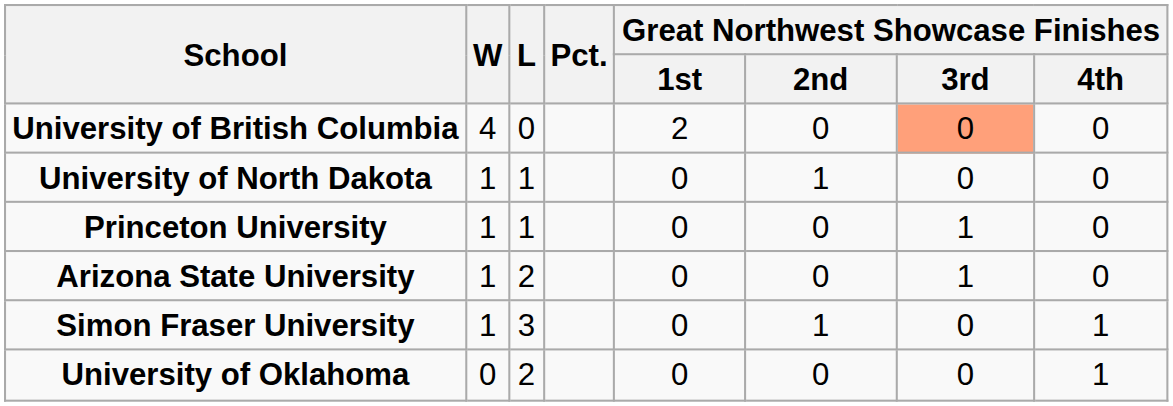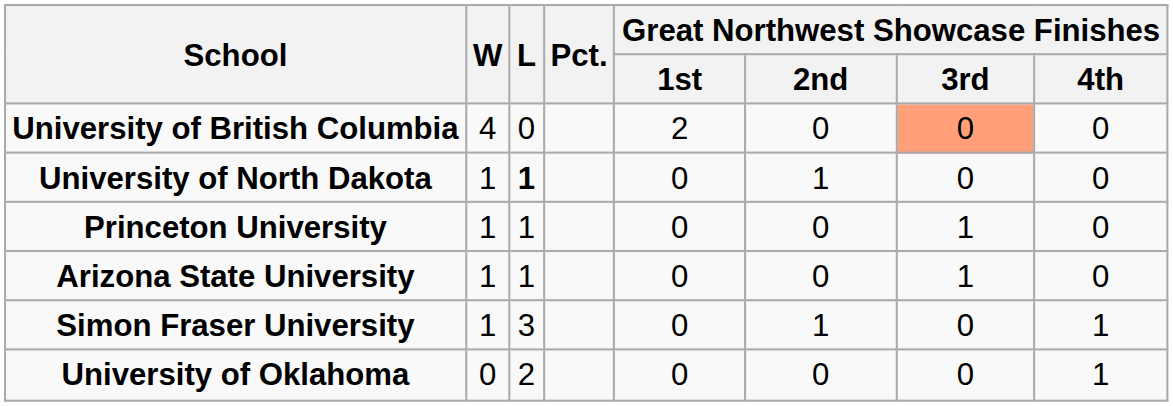(526, 178) normal -> (526, 178) bold
(526, 277) 2 -> (526, 277) 1
